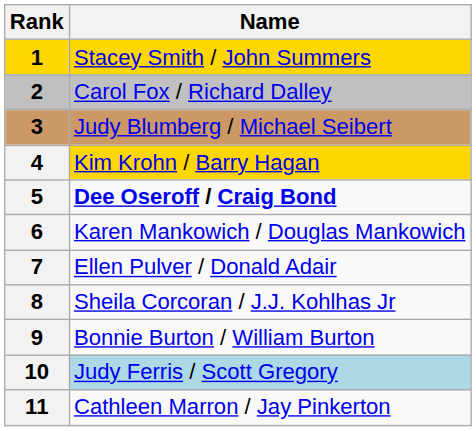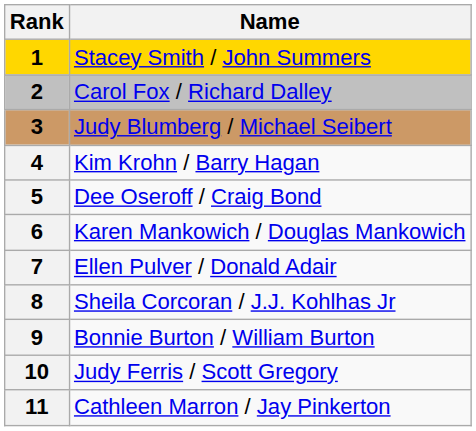(197, 162) gold background -> (197, 162) no background
(205, 197) bold -> (198, 197) normal
(206, 372) lightblue background -> (206, 372) no background
